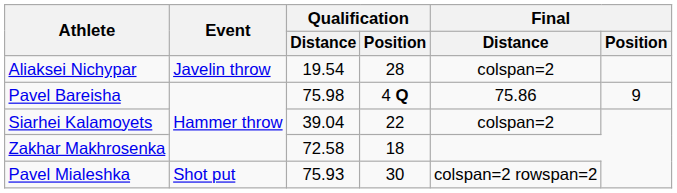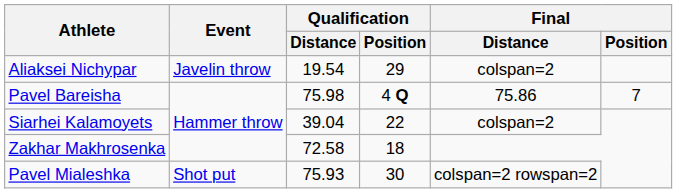(395, 69) 28 -> (395, 69) 29
(636, 96) 9 -> (636, 96) 7
